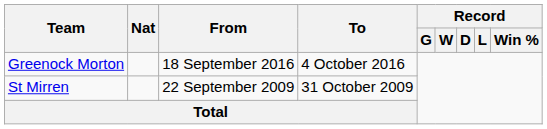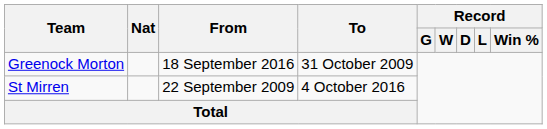(353, 64) 4 October 2016 -> (357, 64) 31 October 2009
(357, 87) 31 October 2009 -> (353, 87) 4 October 2016
